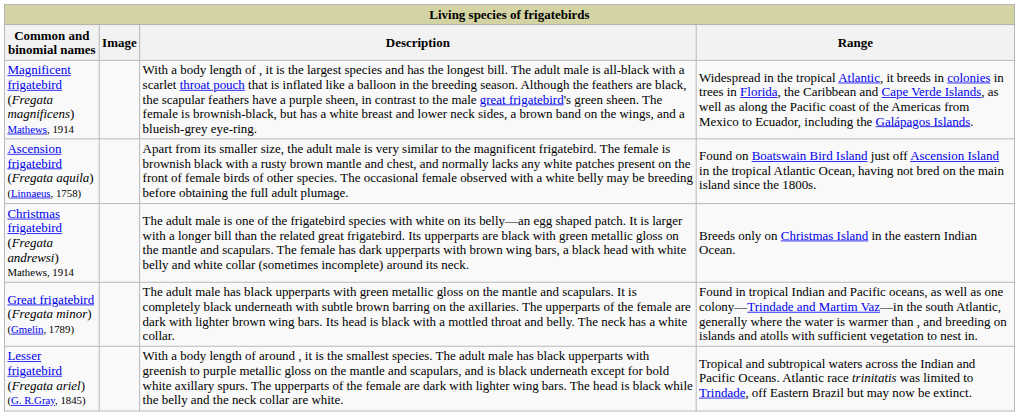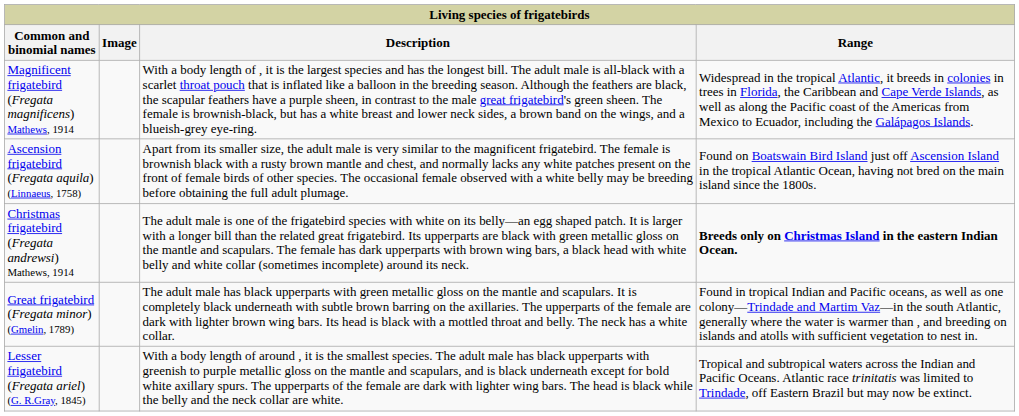(838, 242) normal -> (848, 242) bold
